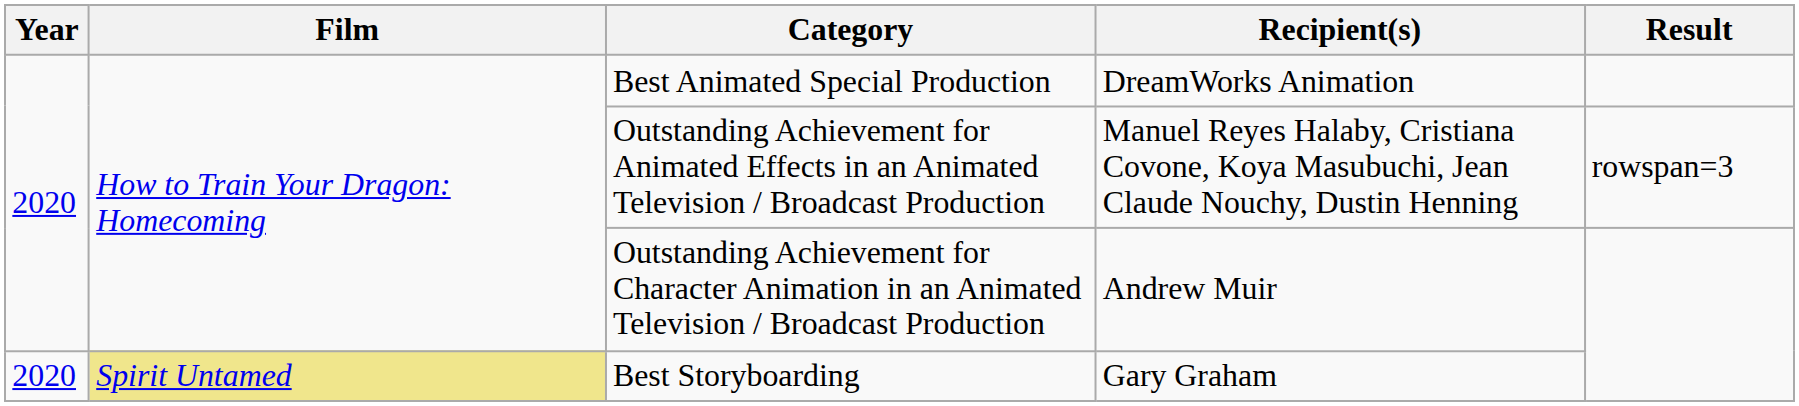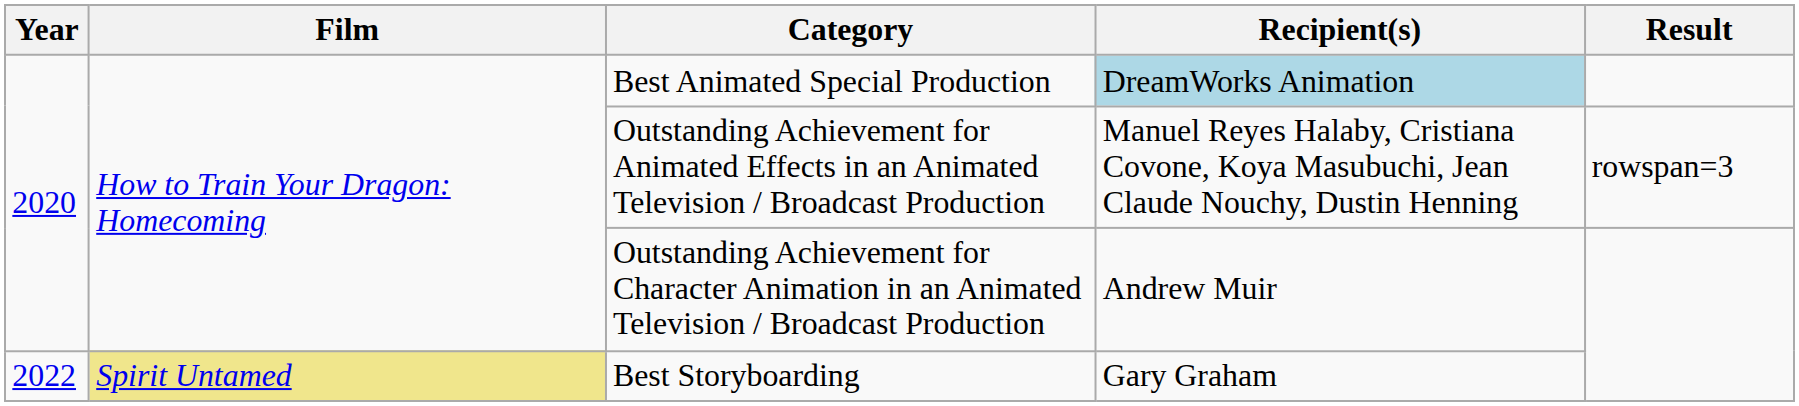(1258, 80) no background -> (1258, 80) lightblue background
(44, 375) 2020 -> (44, 375) 2022
